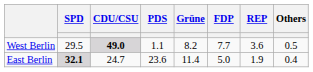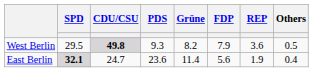(116, 45) 49.0 -> (116, 45) 49.8
(157, 45) 1.1 -> (157, 45) 9.3
(224, 45) 7.7 -> (224, 45) 7.9
(224, 60) 5.0 -> (224, 60) 5.6
